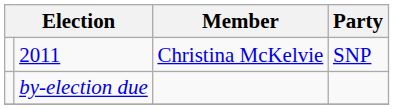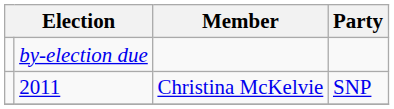rows swapped: (40, 54) <-> (83, 87)
